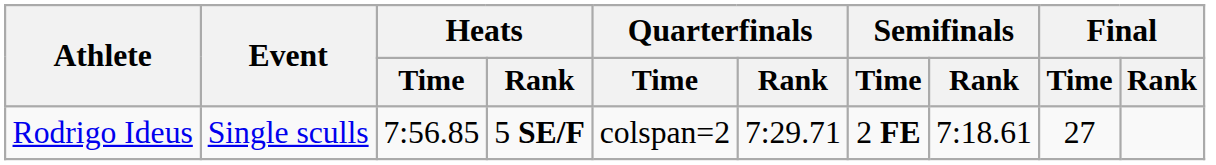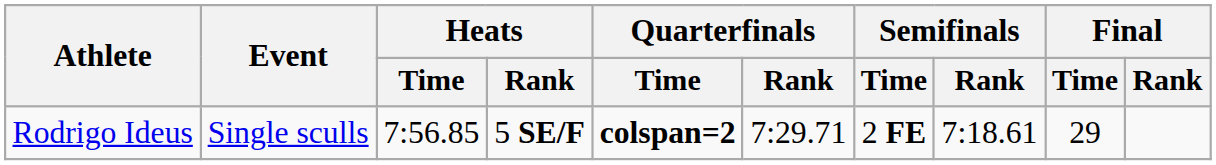(665, 132) normal -> (668, 132) bold
(1080, 132) 27 -> (1085, 132) 29
